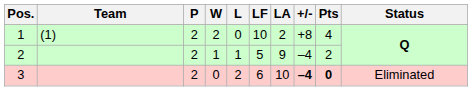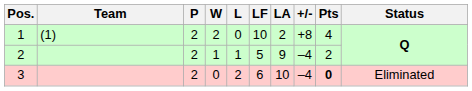(305, 75) bold -> (305, 75) normal
